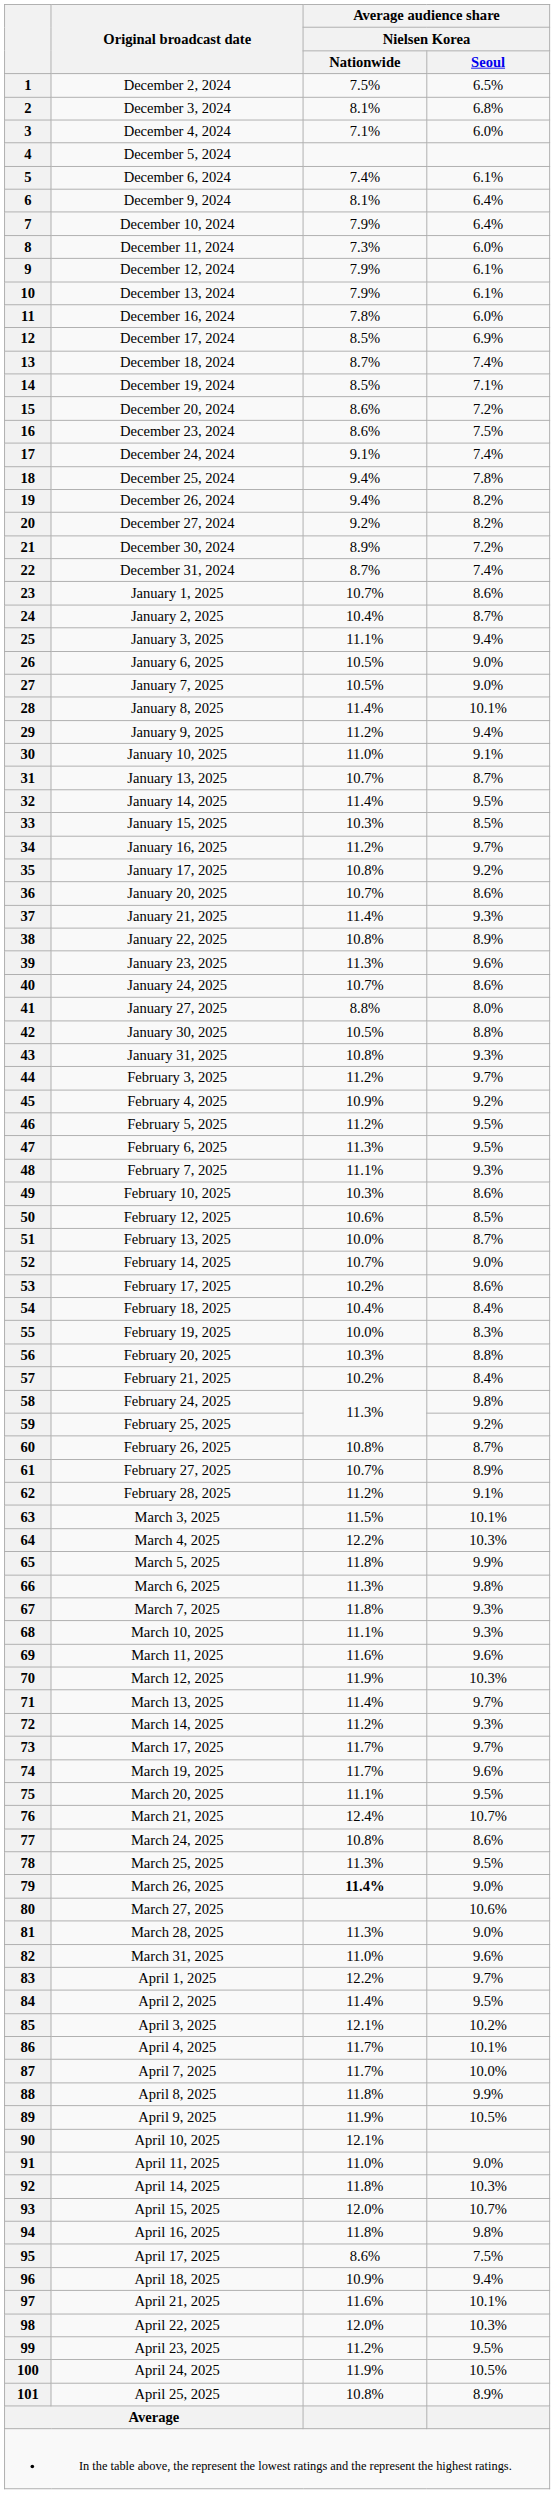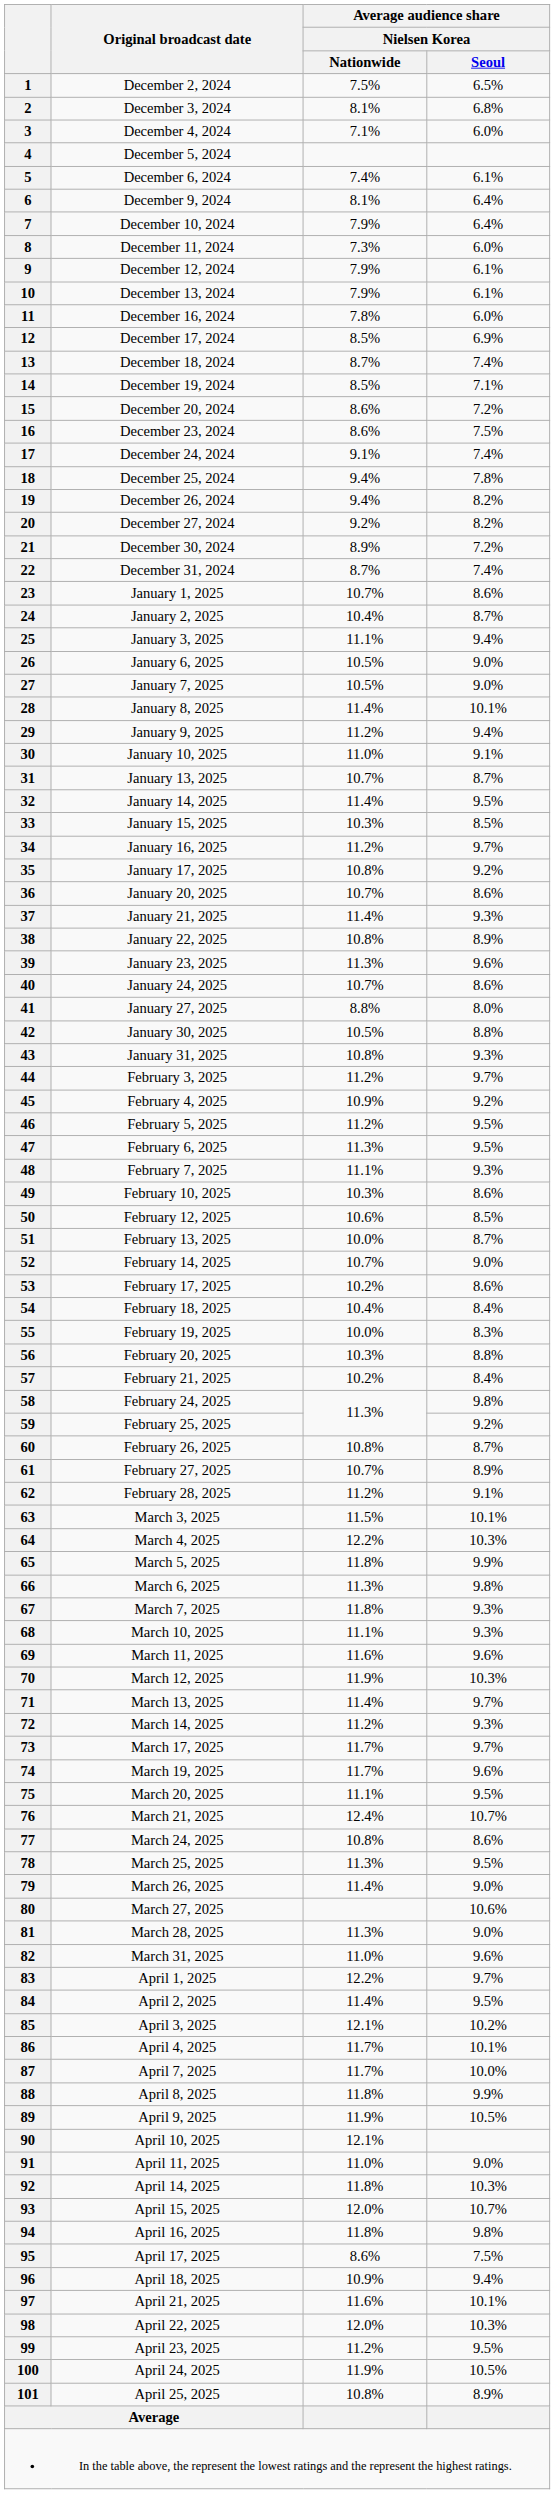(365, 1886) bold -> (365, 1886) normal
